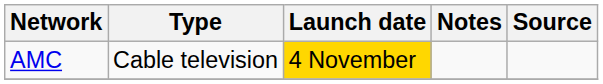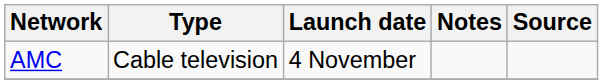(352, 60) gold background -> (352, 60) no background
